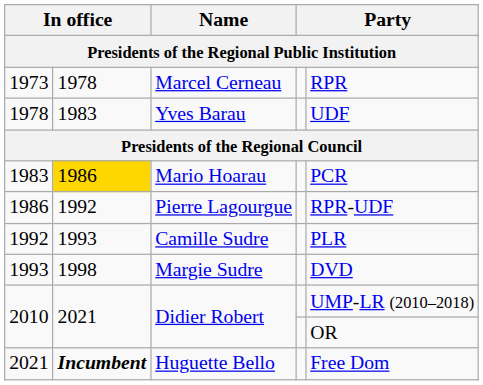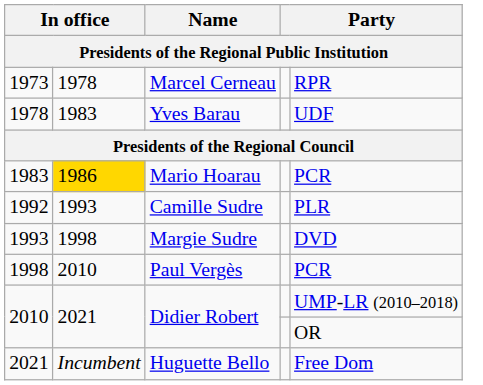- row: (29, 207)
+ row: (29, 269)
(102, 363) bold -> (99, 363) normal
